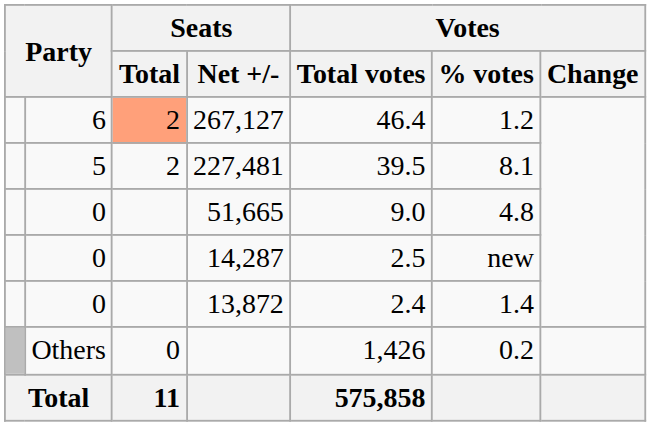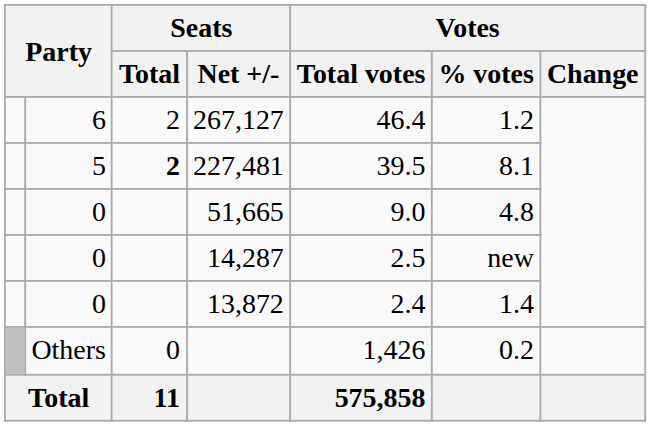(173, 119) lightsalmon background -> (173, 119) no background
(173, 166) normal -> (173, 166) bold
